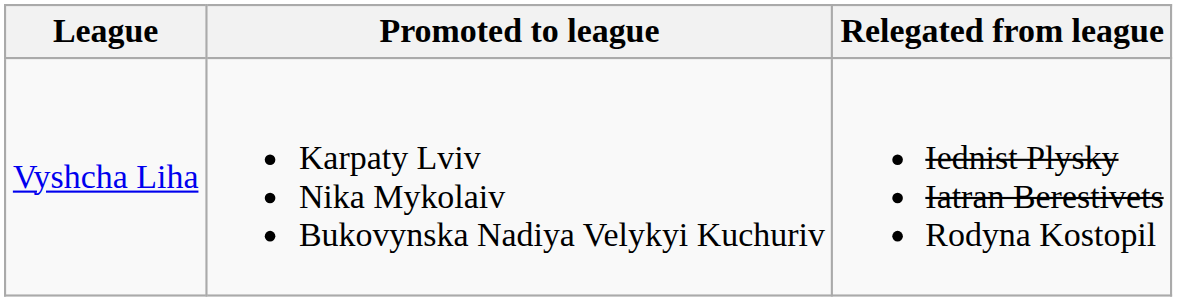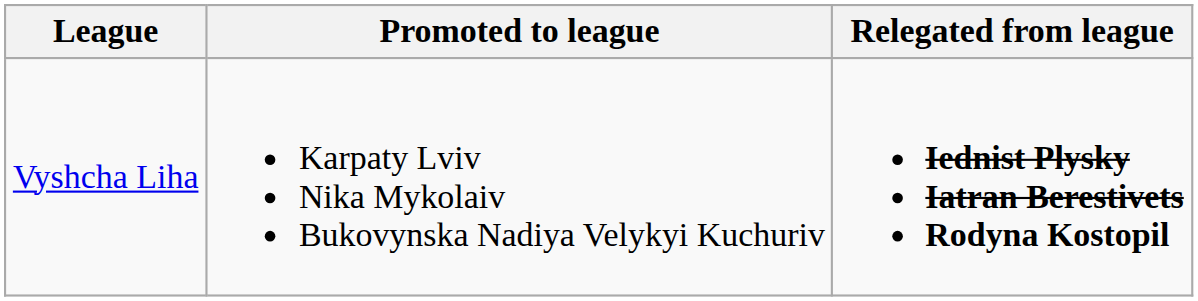(1002, 196) normal -> (1012, 196) bold
